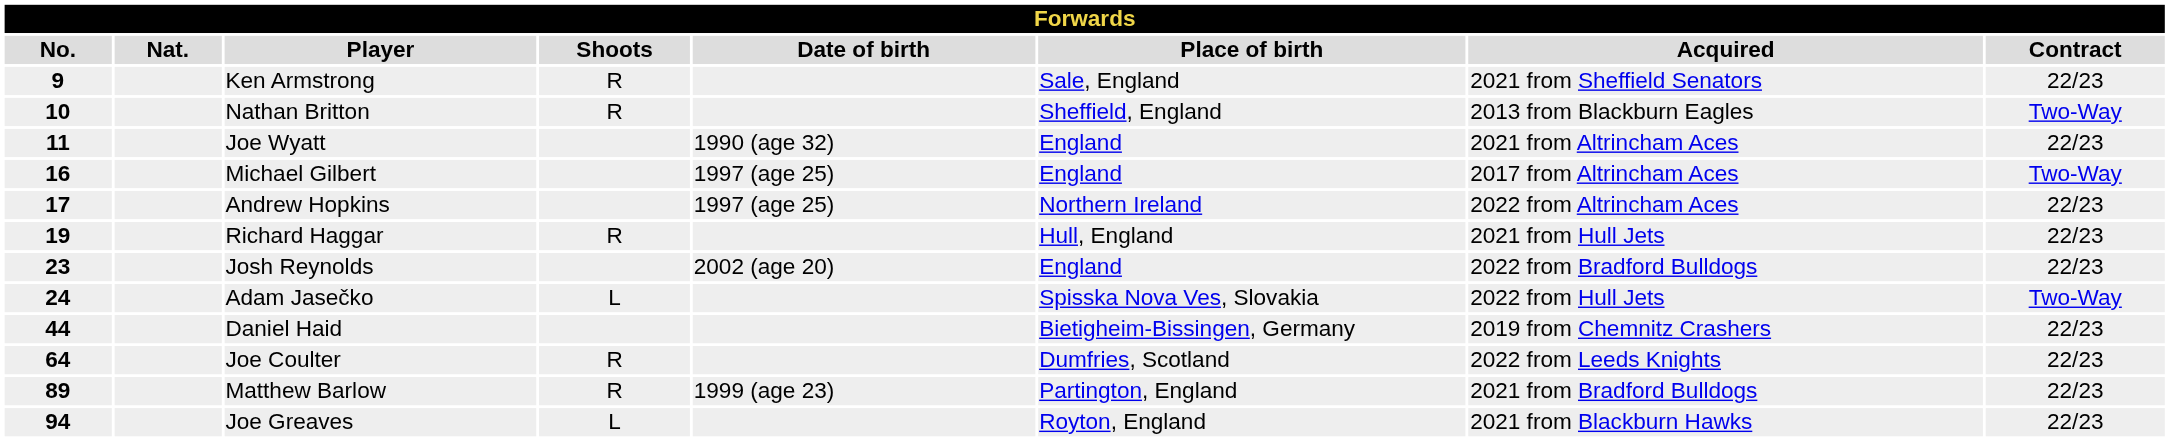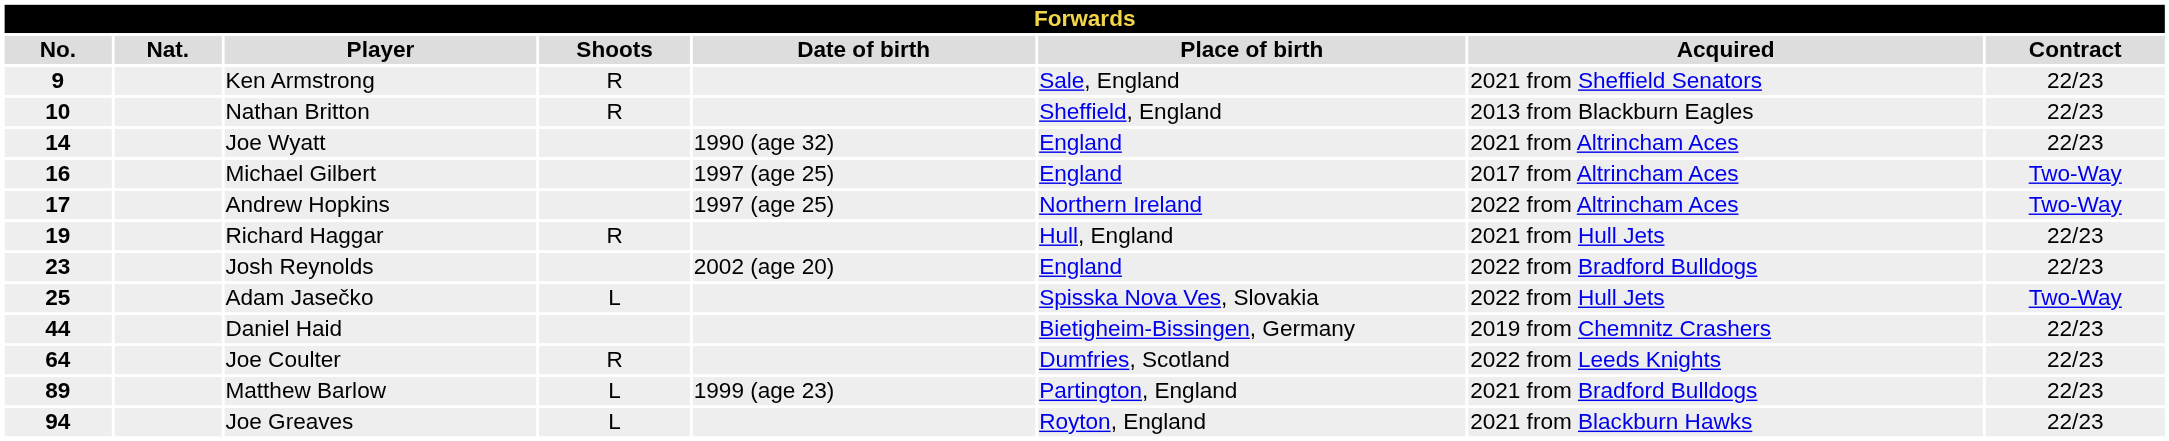(2075, 111) Two-Way -> (2075, 111) 22/23
(58, 142) 11 -> (58, 142) 14
(2075, 204) 22/23 -> (2075, 204) Two-Way
(58, 297) 24 -> (58, 297) 25
(615, 390) R -> (615, 390) L
